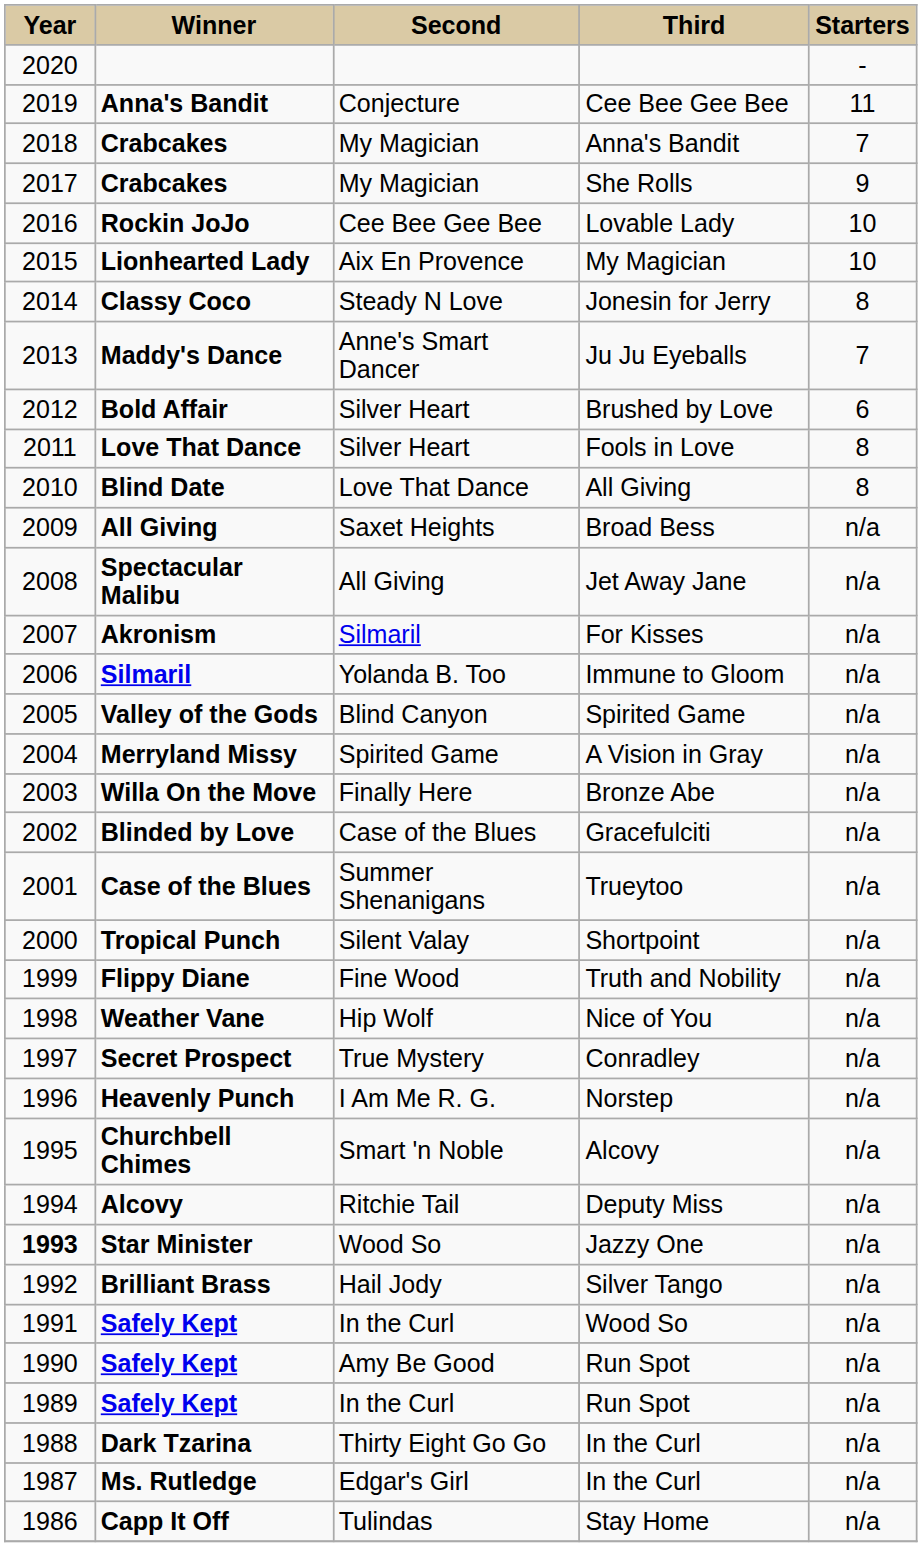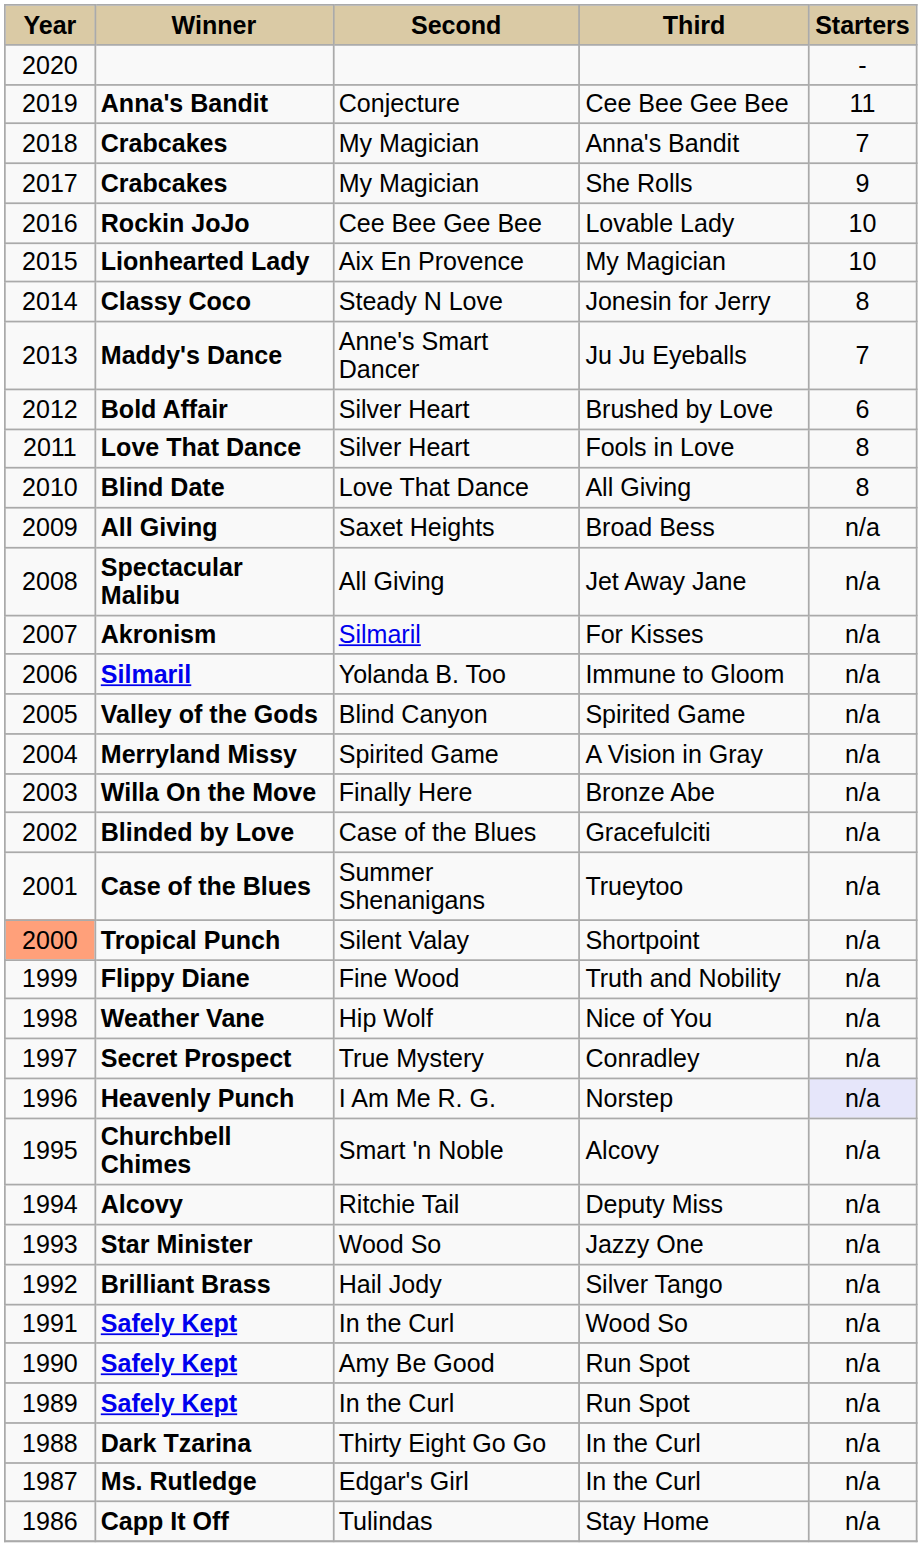(50, 940) no background -> (50, 940) lightsalmon background
(862, 1098) no background -> (862, 1098) lavender background
(50, 1245) bold -> (50, 1245) normal
